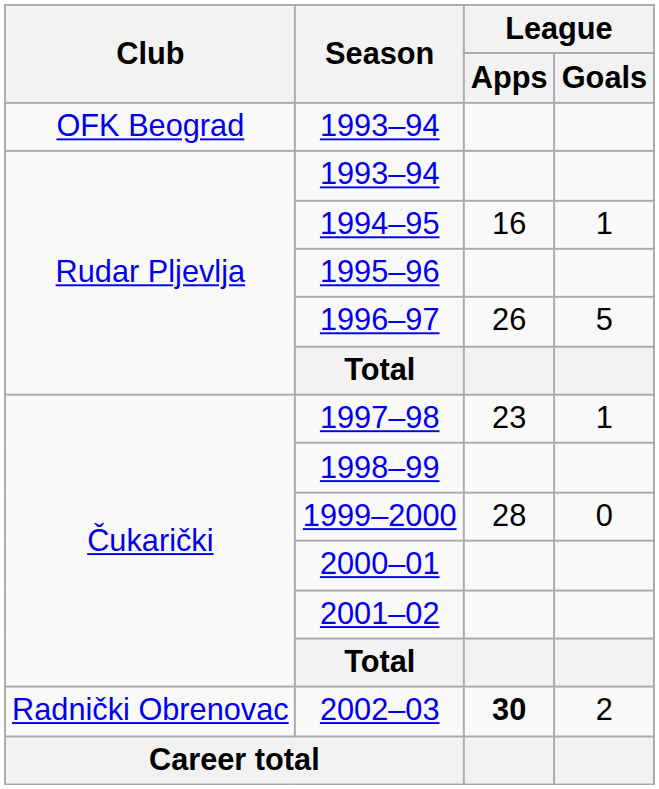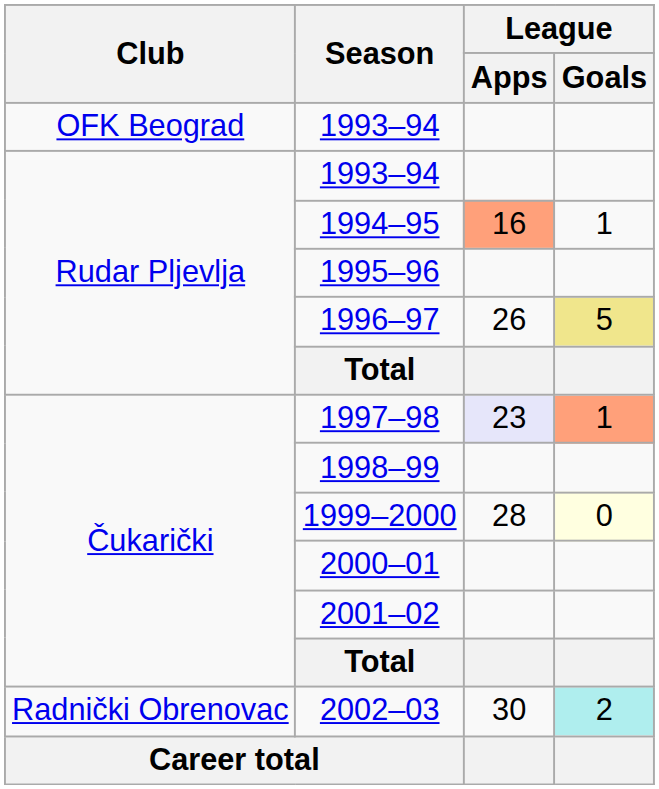(509, 223) no background -> (509, 223) lightsalmon background
(604, 321) no background -> (604, 321) khaki background
(509, 418) no background -> (509, 418) lavender background
(604, 418) no background -> (604, 418) lightsalmon background
(604, 516) no background -> (604, 516) lightyellow background
(509, 710) bold -> (509, 710) normal
(604, 710) no background -> (604, 710) paleturquoise background
